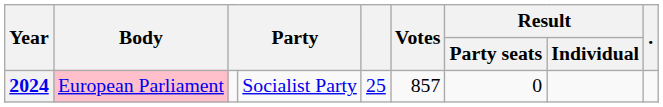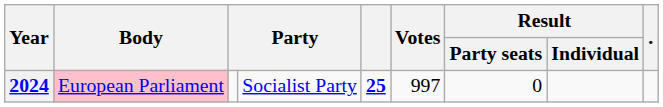(376, 86) normal -> (376, 86) bold
(426, 86) 857 -> (426, 86) 997
